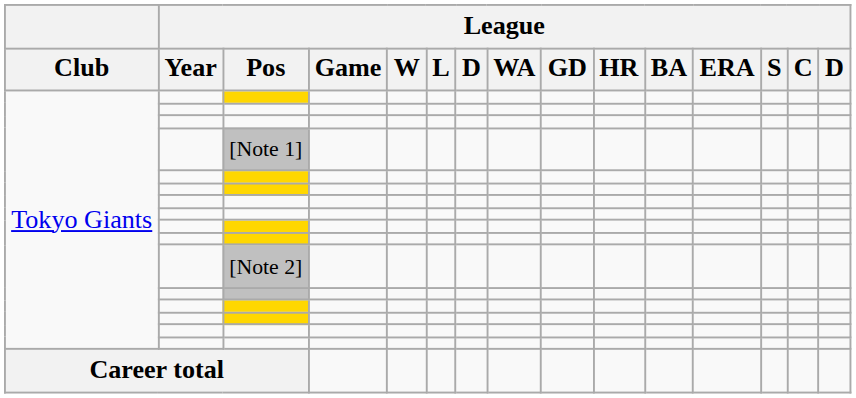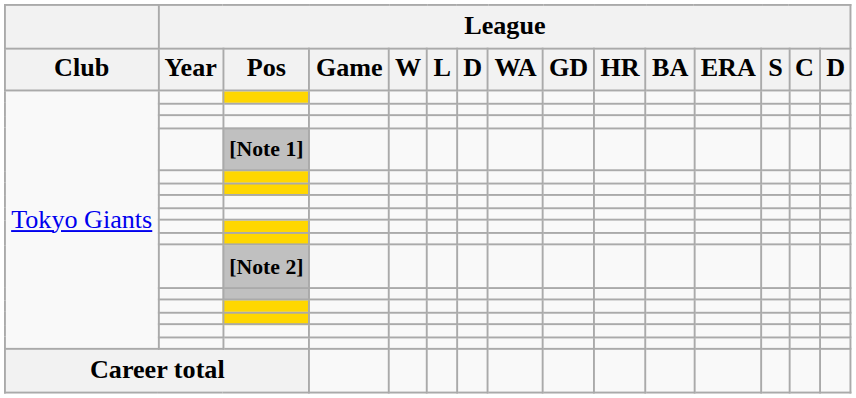(266, 149) normal -> (266, 148) bold
(266, 265) normal -> (266, 265) bold
